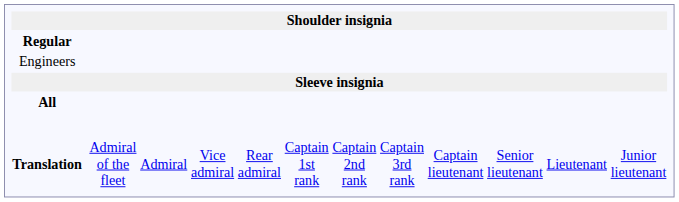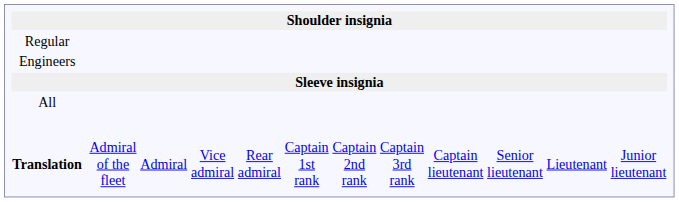(47, 41) bold -> (47, 41) normal
(47, 102) bold -> (47, 102) normal
